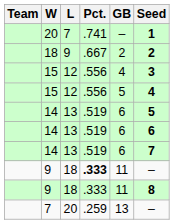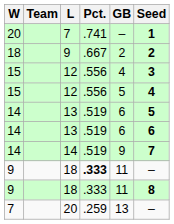columns swapped: (23, 14) <-> (51, 14)
(70, 151) 13 -> (70, 151) 14
(122, 151) 6 -> (122, 151) 9
